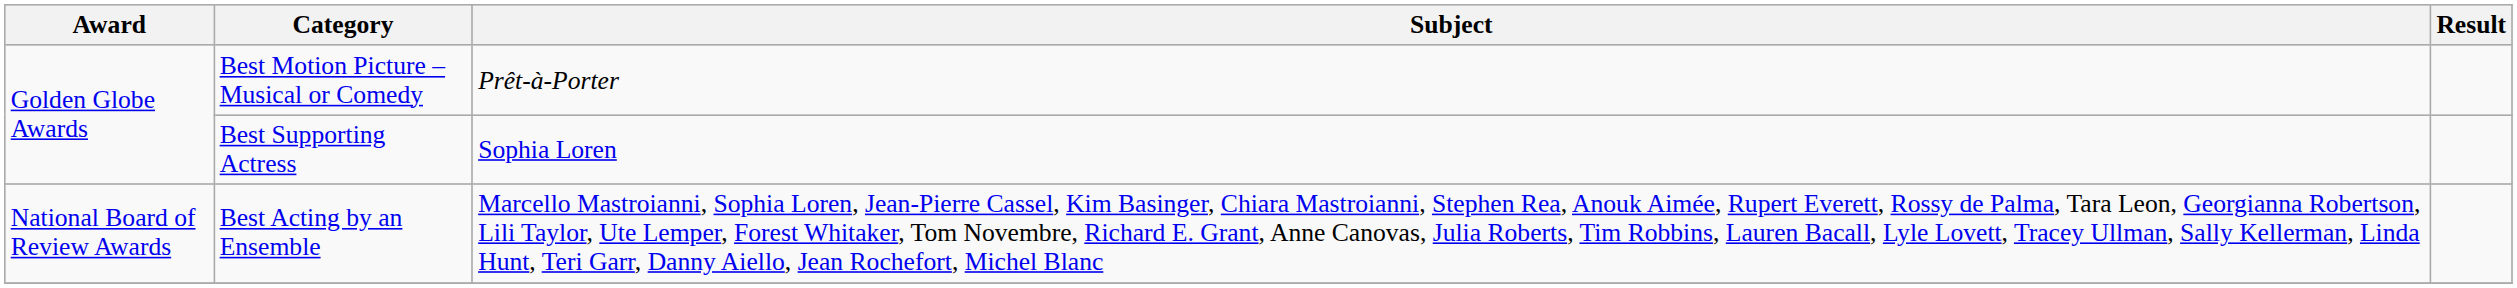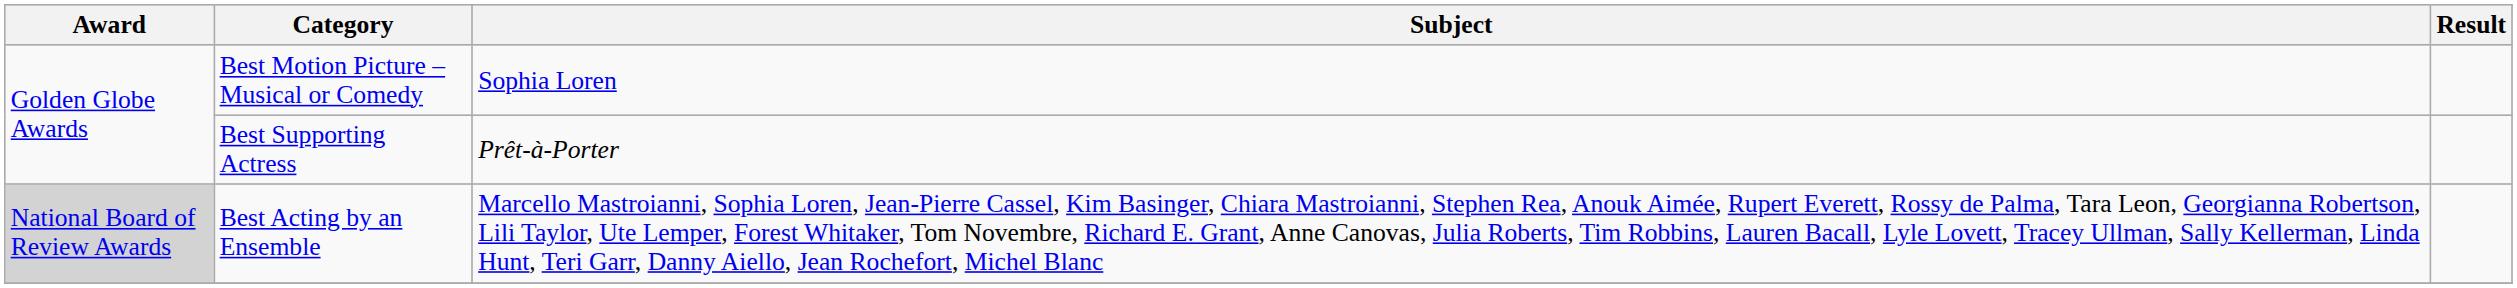(549, 79) Prêt-à-Porter -> (547, 79) Sophia Loren
(547, 149) Sophia Loren -> (549, 149) Prêt-à-Porter
(103, 232) no background -> (103, 232) lightgrey background
